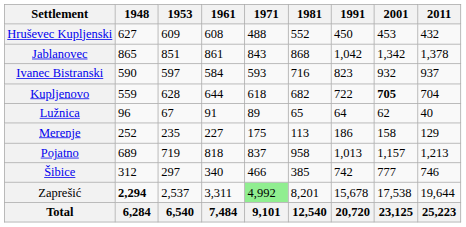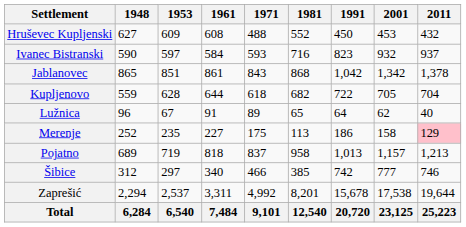rows swapped: (60, 73) <-> (60, 53)
(387, 93) bold -> (387, 93) normal
(430, 133) no background -> (430, 133) pink background
(132, 192) bold -> (132, 192) normal
(262, 192) lightgreen background -> (262, 192) no background
